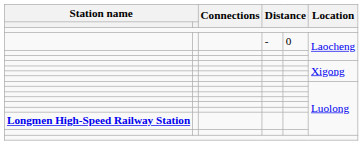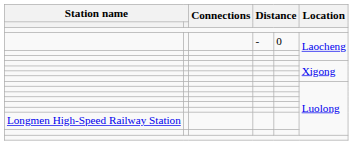(99, 121) bold -> (94, 121) normal
